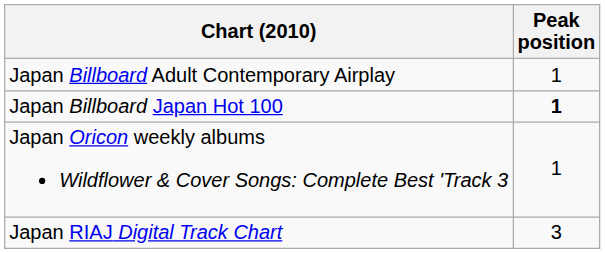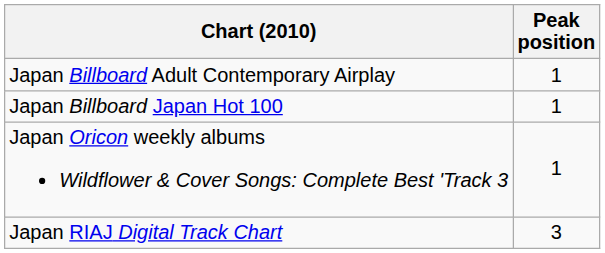(556, 106) bold -> (556, 106) normal
